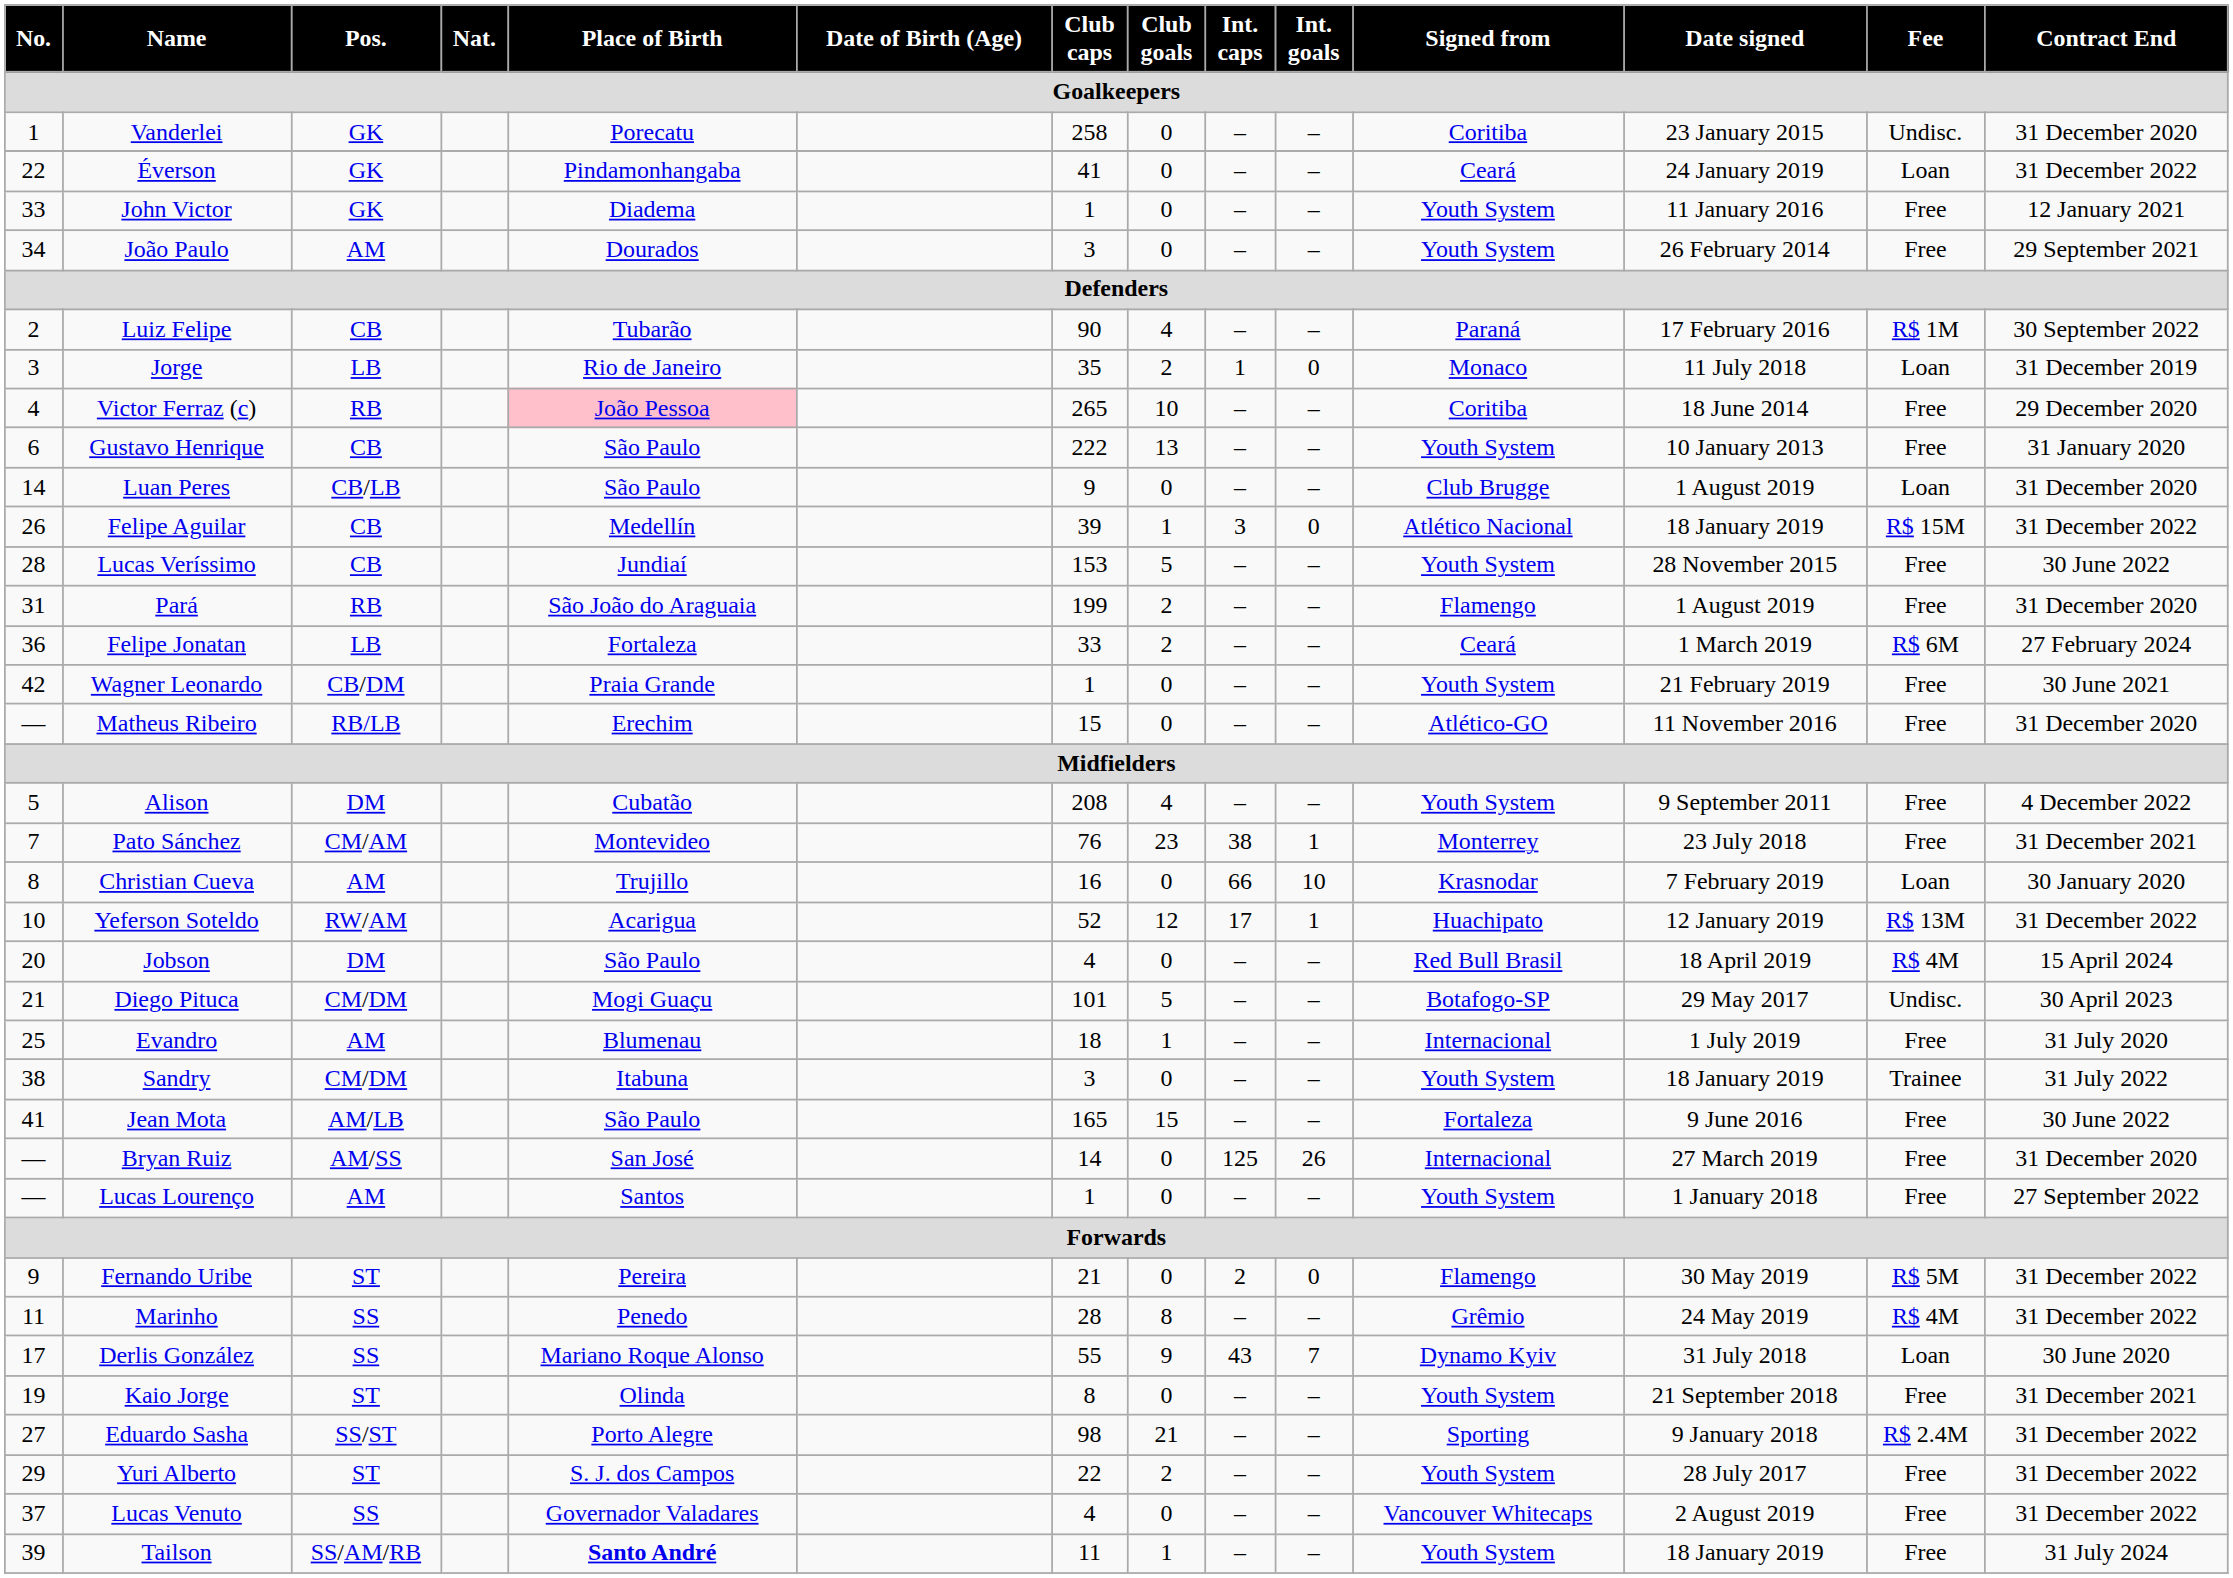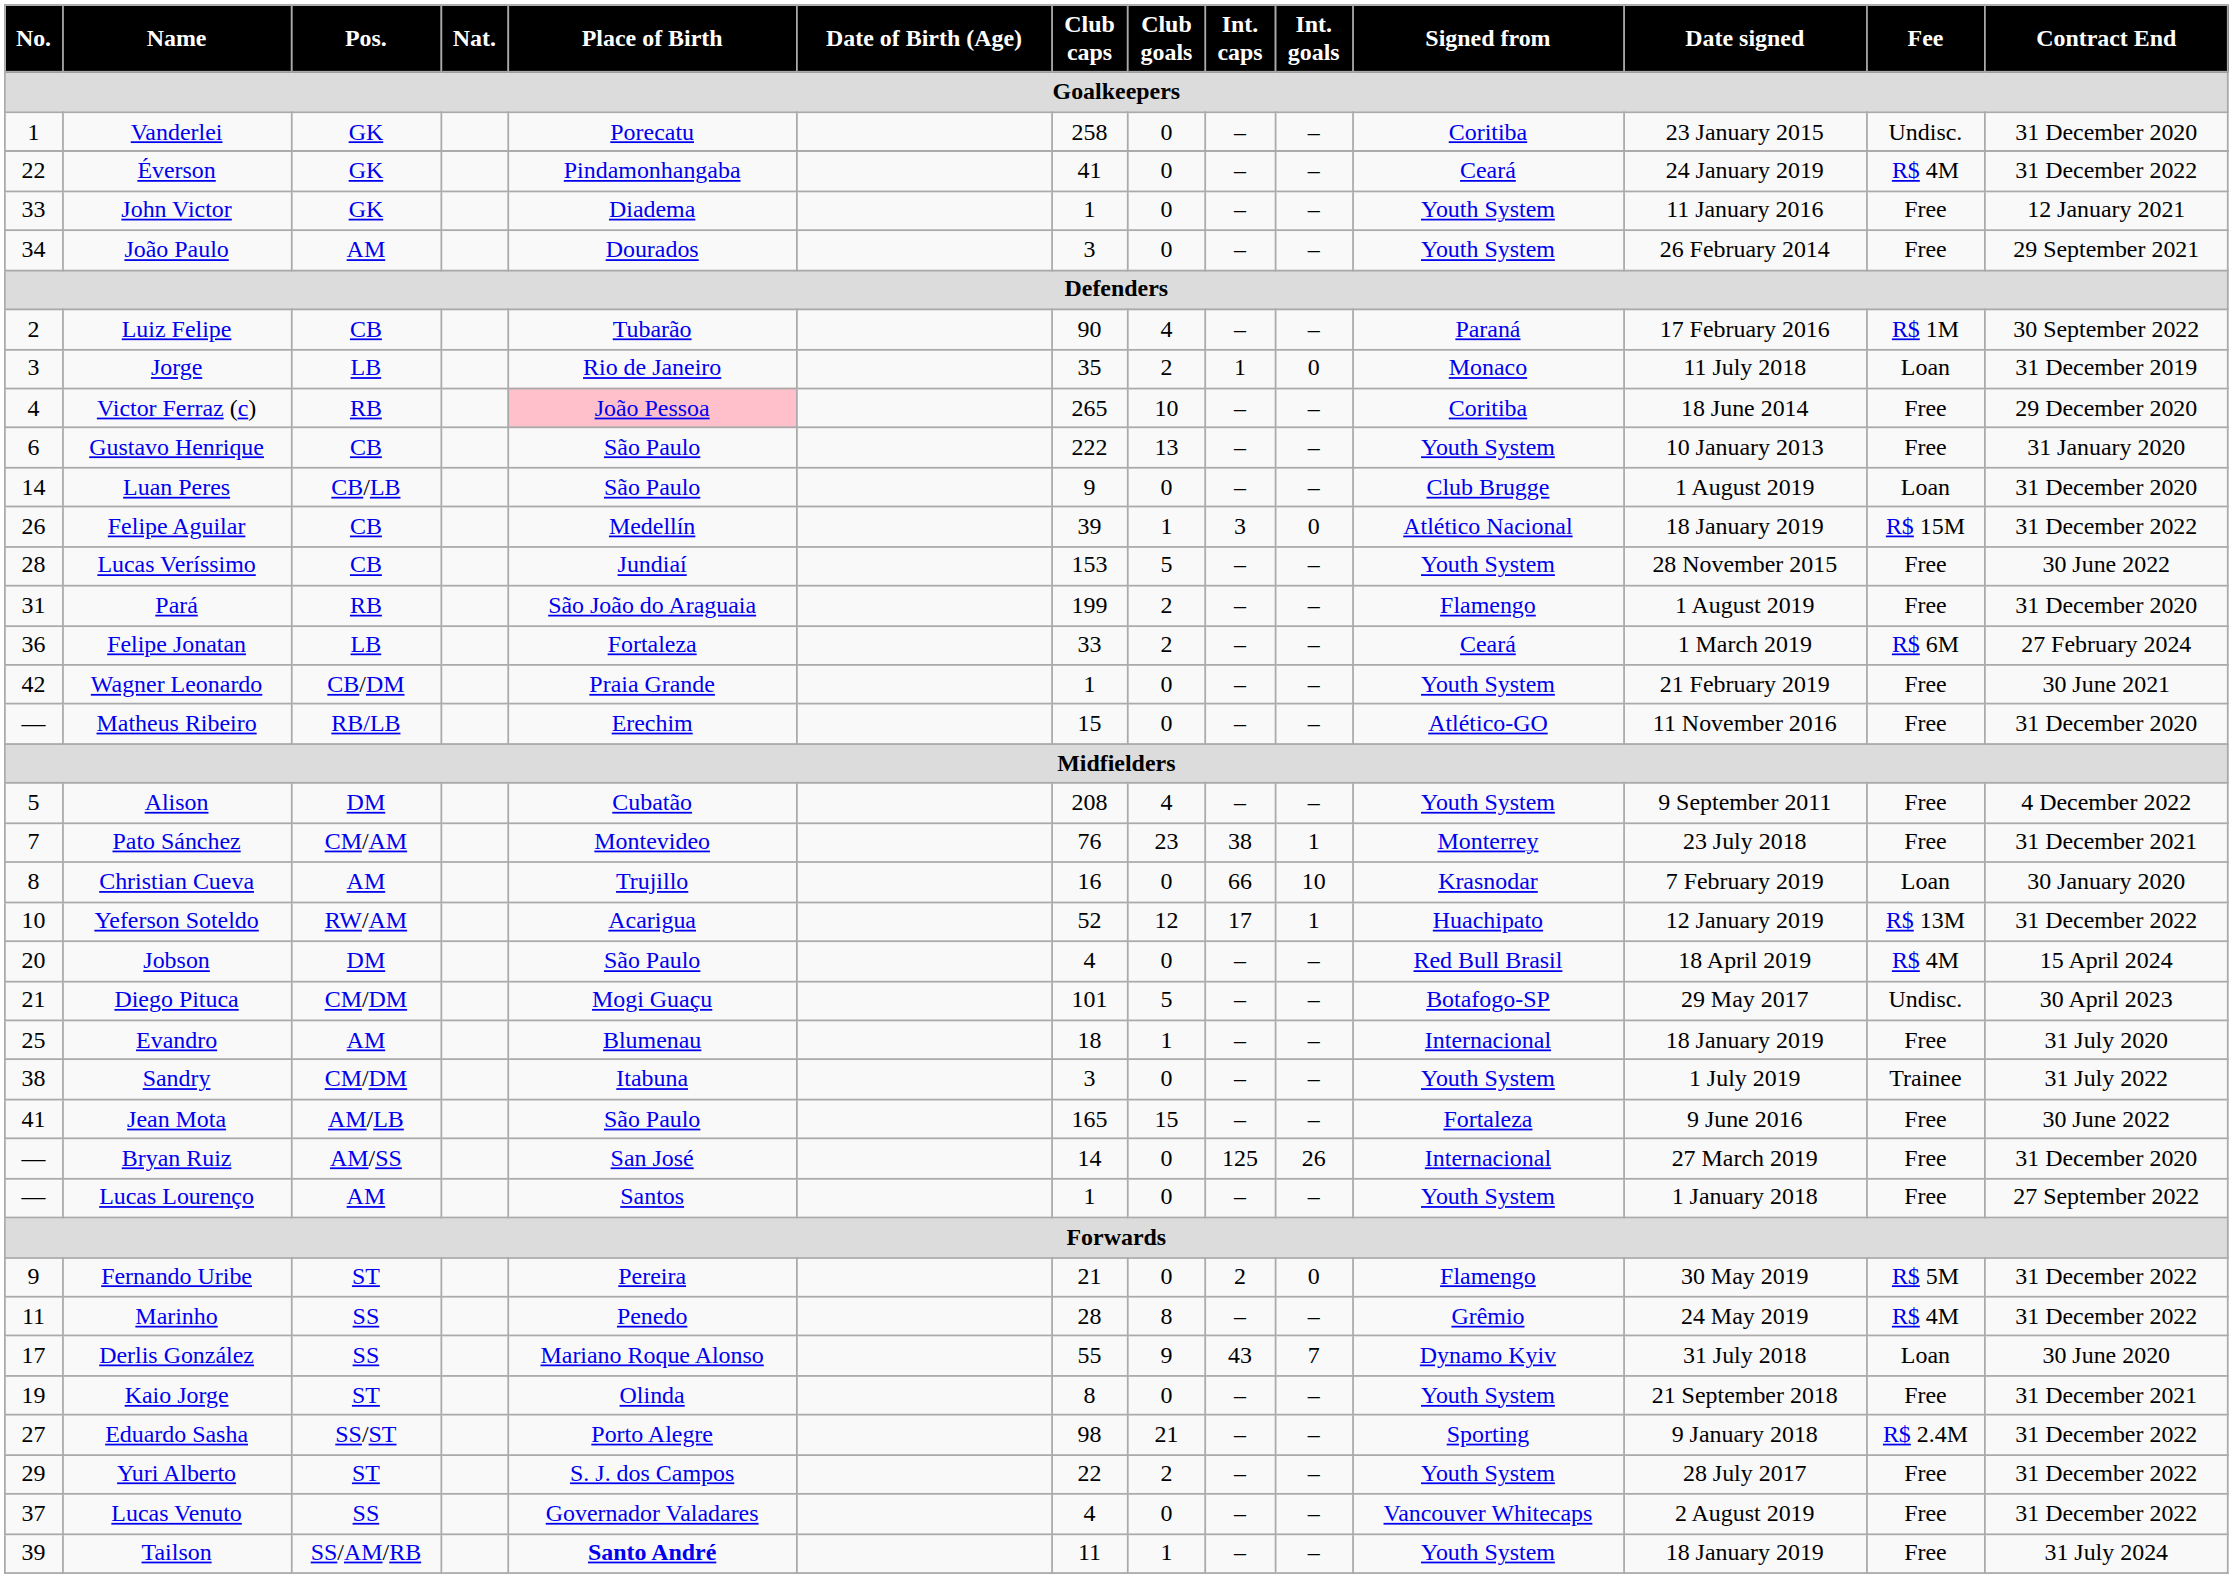(1925, 170) Loan -> (1925, 170) R$ 4M
(1745, 1039) 1 July 2019 -> (1745, 1039) 18 January 2019
(1745, 1078) 18 January 2019 -> (1745, 1078) 1 July 2019
